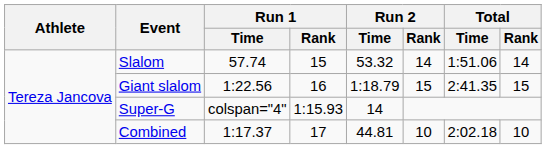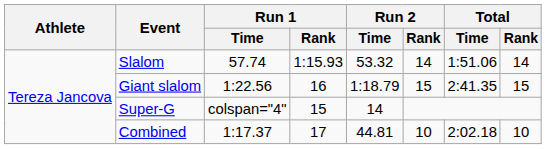(318, 62) 15 -> (318, 62) 1:15.93
(318, 109) 1:15.93 -> (318, 109) 15
